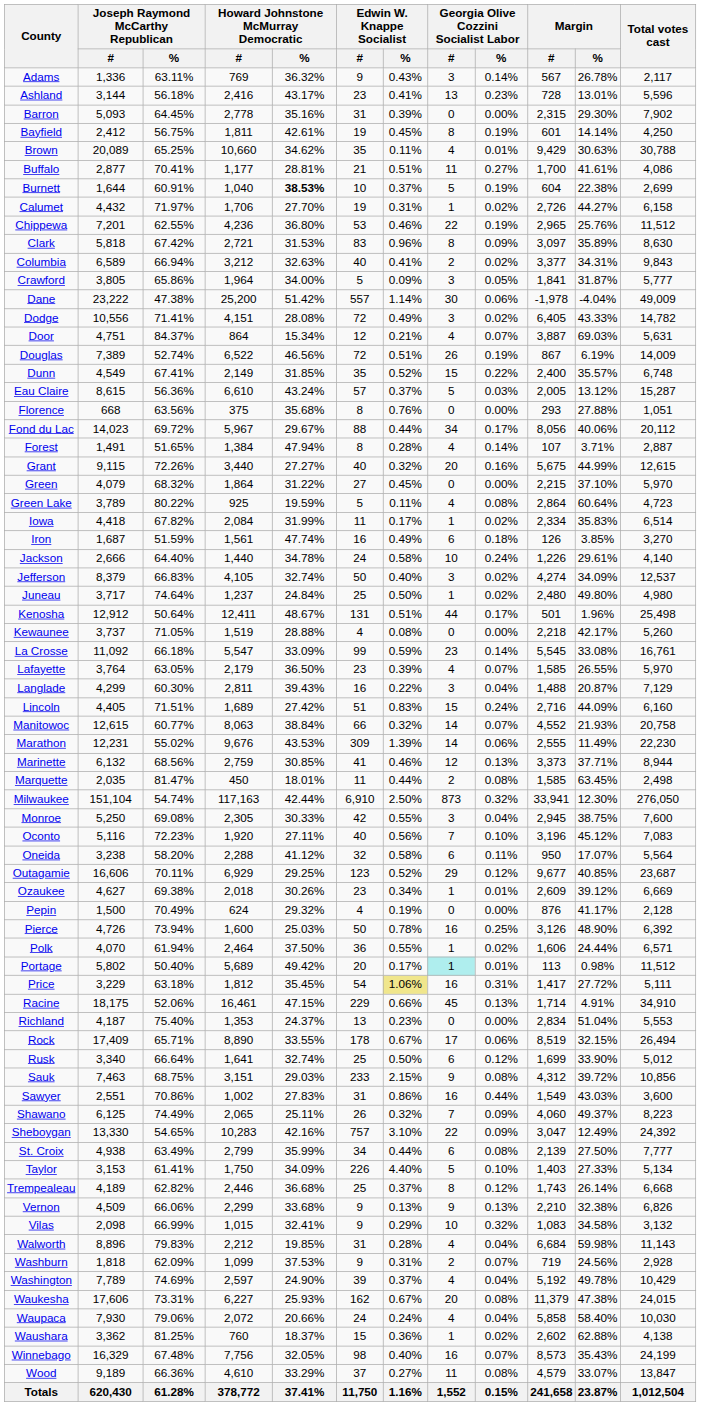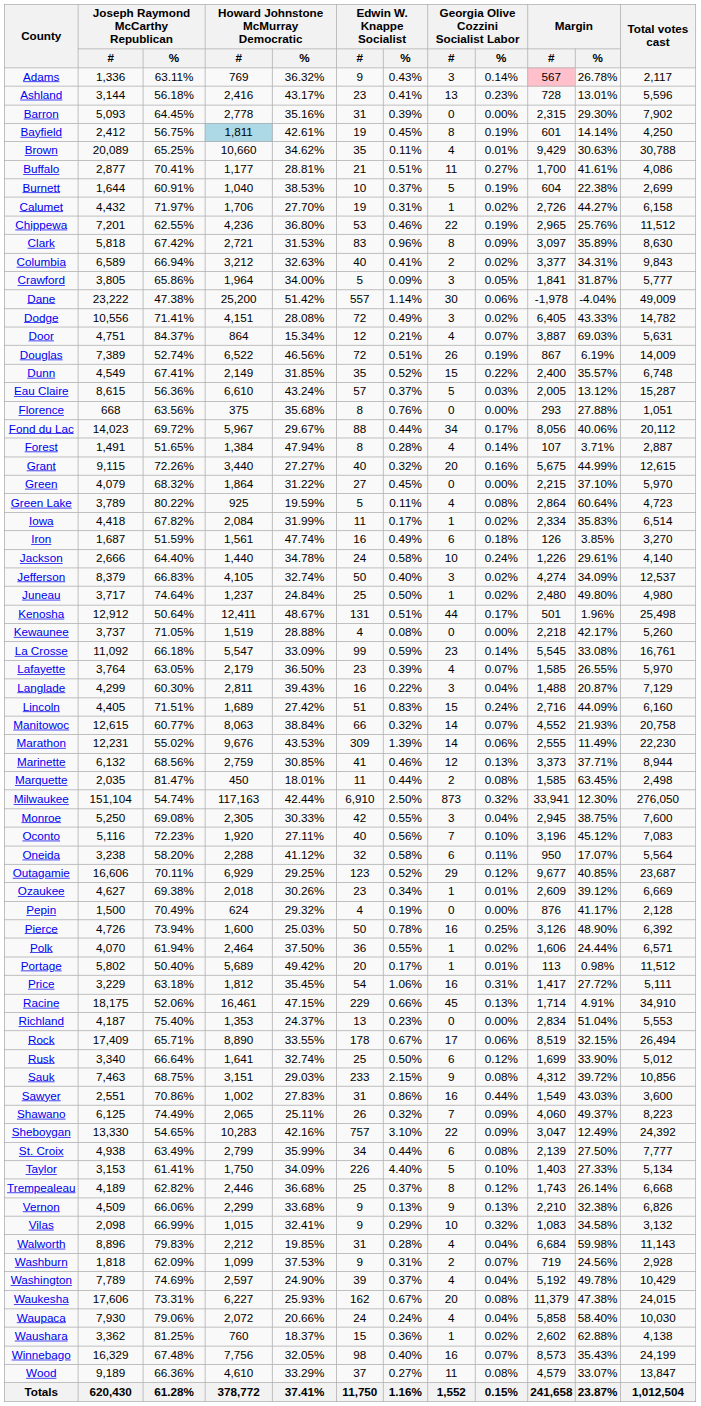(551, 77) no background -> (551, 77) pink background
(239, 132) no background -> (239, 132) lightblue background
(305, 188) bold -> (305, 188) normal
(451, 966) paleturquoise background -> (451, 966) no background
(405, 984) khaki background -> (405, 984) no background
